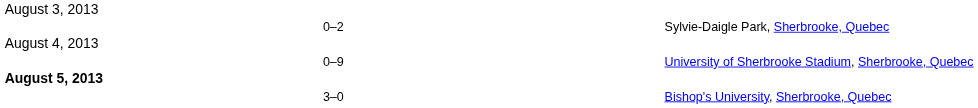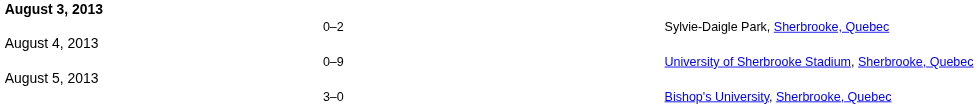(52, 9) normal -> (54, 9) bold
(54, 78) bold -> (52, 78) normal
